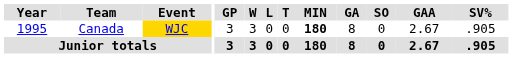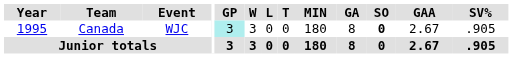(177, 29) gold background -> (177, 29) no background
(230, 29) no background -> (230, 29) paleturquoise background
(316, 29) bold -> (316, 29) normal
(381, 29) normal -> (381, 29) bold
